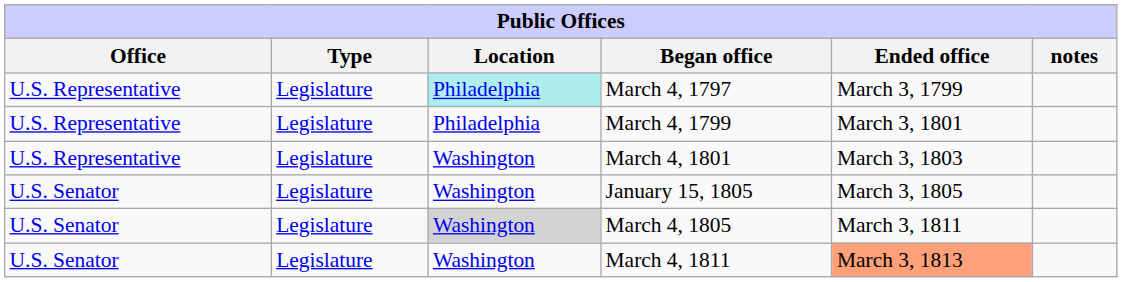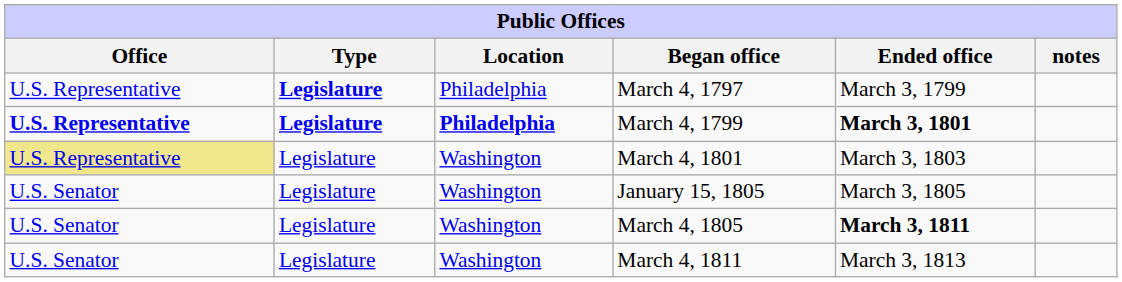(324, 89) normal -> (331, 89) bold
(487, 89) paleturquoise background -> (493, 89) no background
(95, 123) normal -> (100, 123) bold
(324, 123) normal -> (331, 123) bold
(487, 123) normal -> (497, 123) bold
(900, 123) normal -> (906, 123) bold
(95, 157) no background -> (95, 157) khaki background
(484, 225) lightgrey background -> (490, 225) no background
(899, 225) normal -> (905, 225) bold
(900, 259) lightsalmon background -> (903, 259) no background
